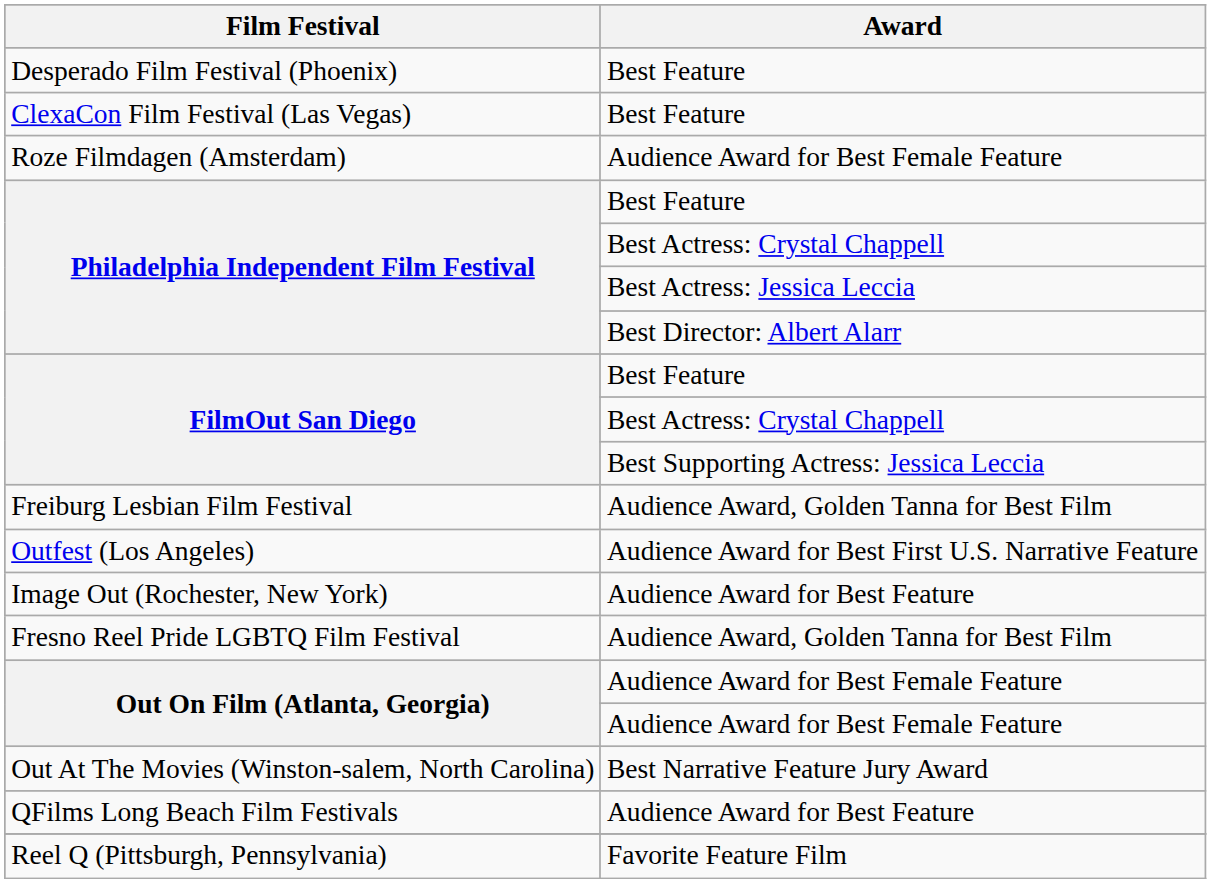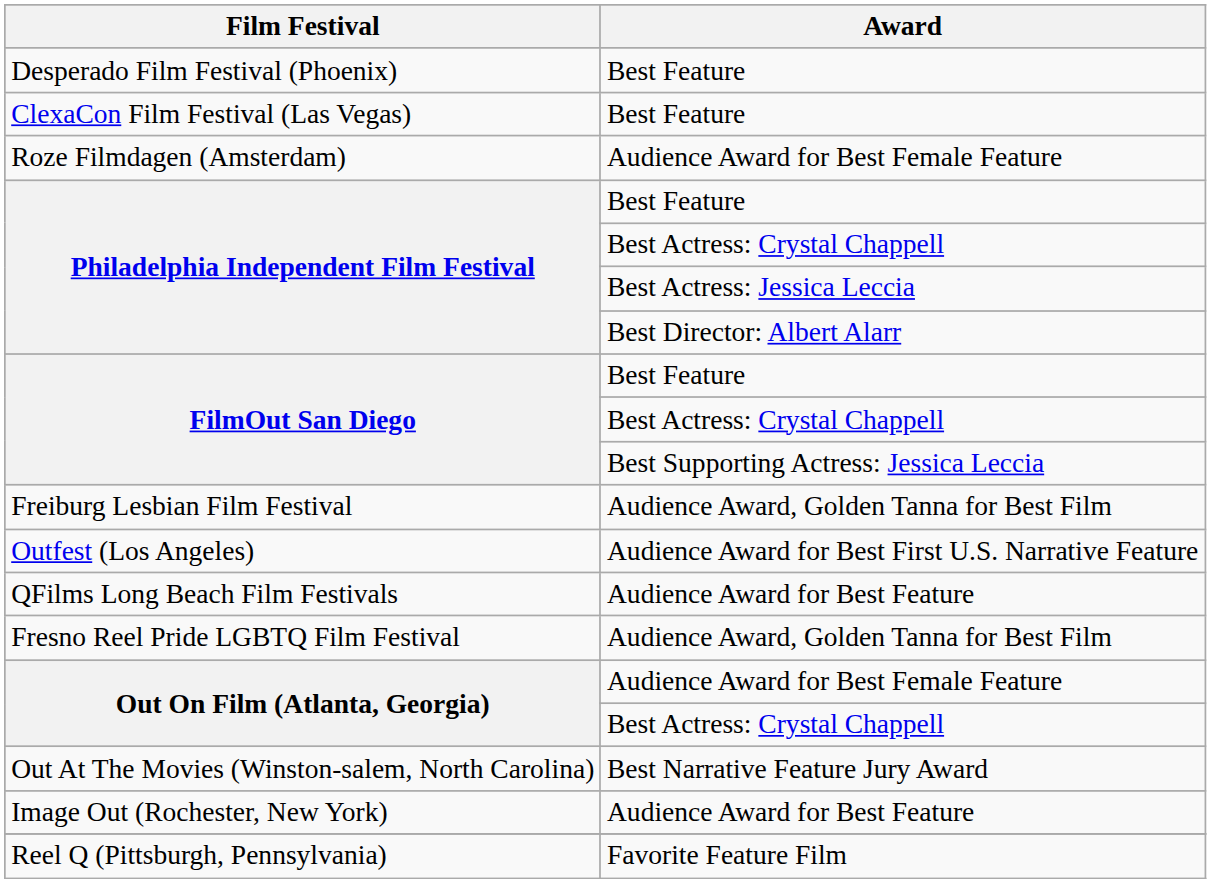(199, 593) Image Out (Rochester, New York) -> (205, 593) QFilms Long Beach Film Festivals
(835, 724) Audience Award for Best Female Feature -> (776, 724) Best Actress: Crystal Chappell
(205, 811) QFilms Long Beach Film Festivals -> (199, 811) Image Out (Rochester, New York)
